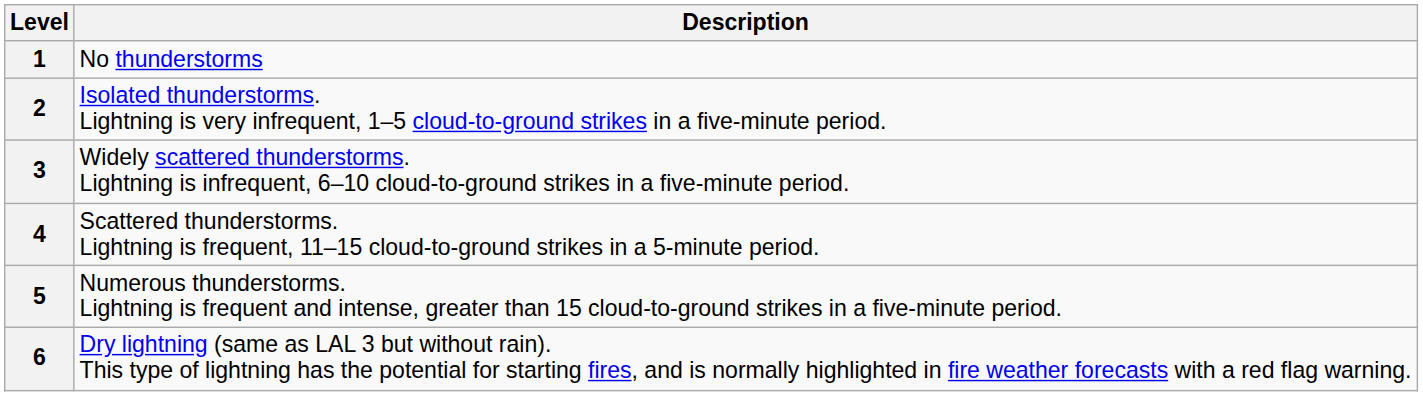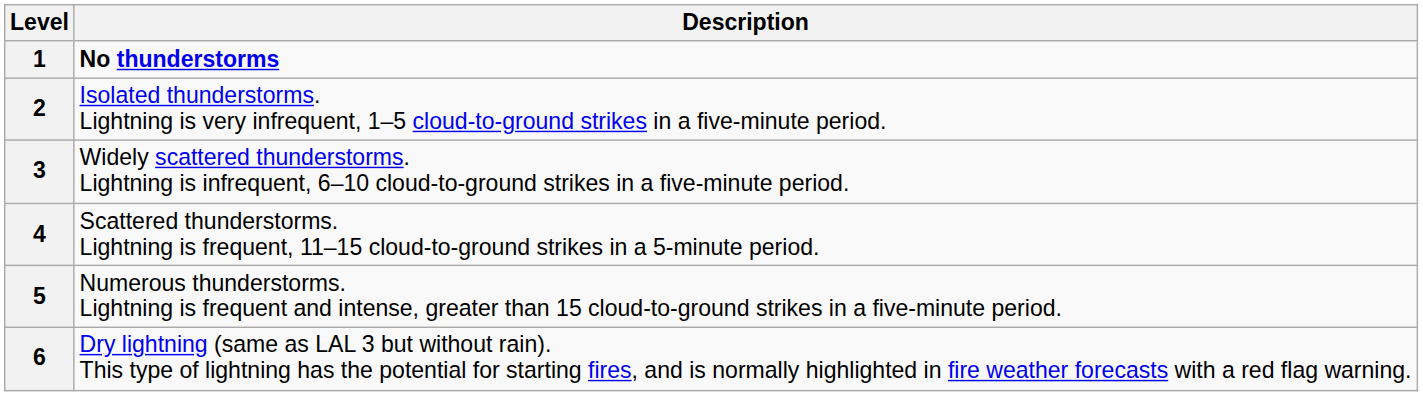(171, 59) normal -> (179, 59) bold
